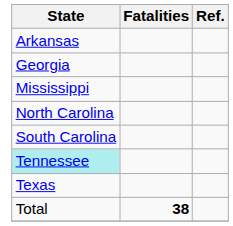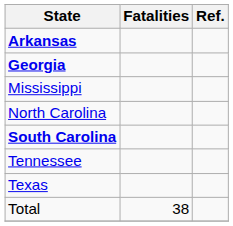(47, 40) normal -> (42, 40) bold
(43, 64) normal -> (37, 64) bold
(66, 137) normal -> (62, 137) bold
(52, 161) paleturquoise background -> (45, 161) no background
(181, 209) bold -> (181, 209) normal
